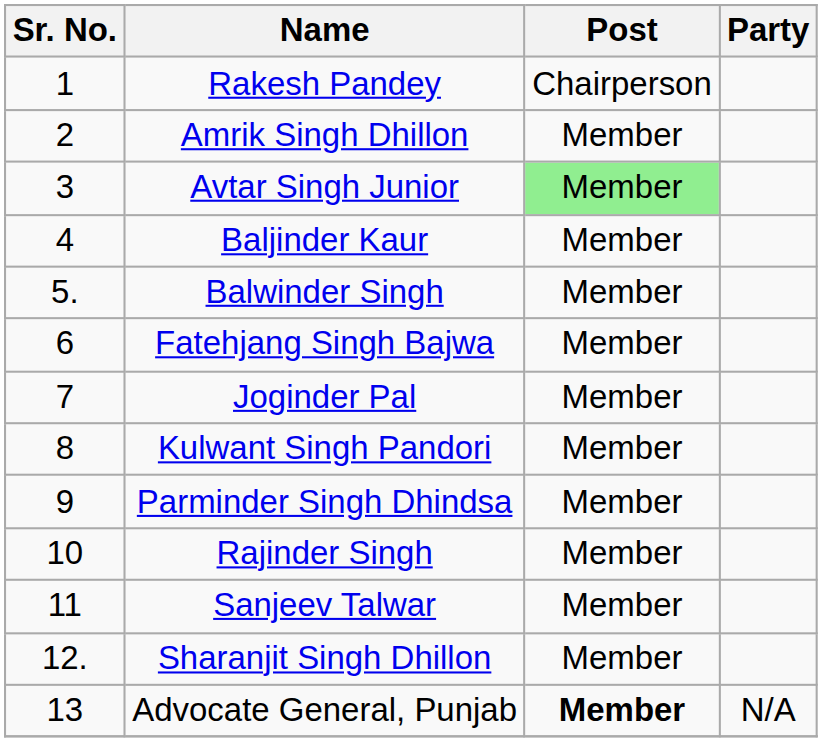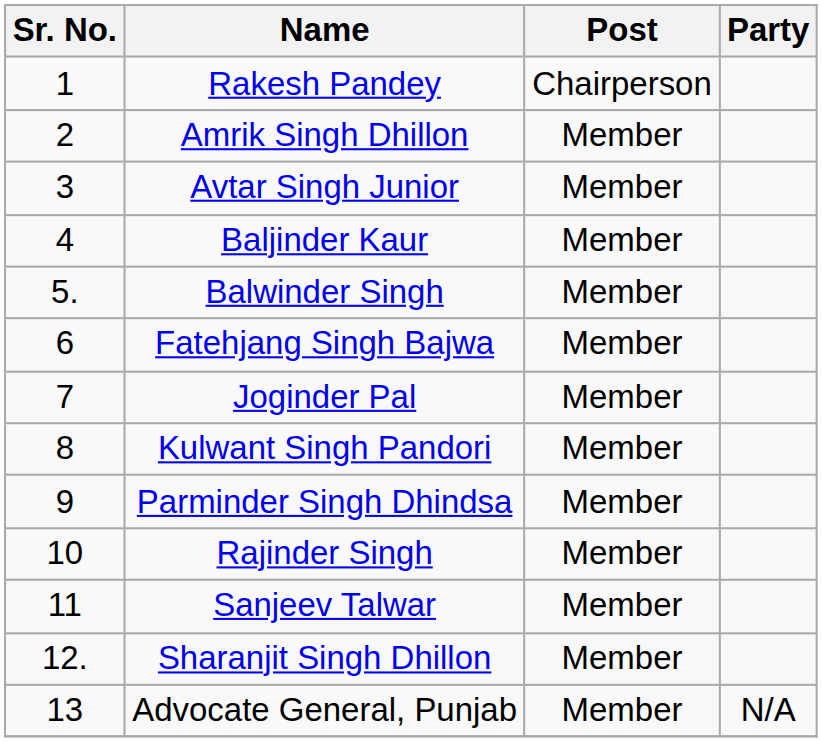(622, 187) lightgreen background -> (622, 187) no background
(622, 710) bold -> (622, 710) normal
